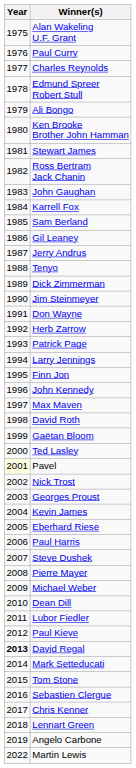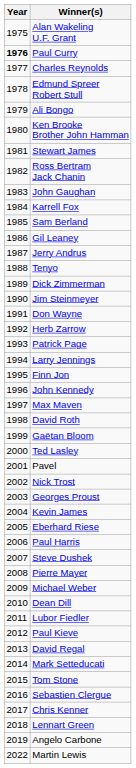(17, 53) normal -> (17, 53) bold
(17, 466) lightyellow background -> (17, 466) no background
(17, 649) bold -> (17, 649) normal
